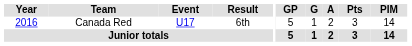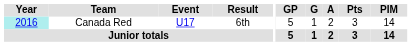(26, 23) no background -> (26, 23) paleturquoise background
